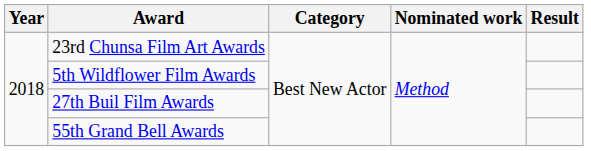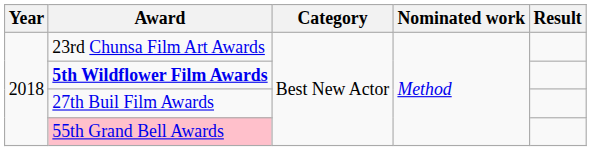(154, 74) normal -> (160, 74) bold
(138, 131) no background -> (138, 131) pink background
